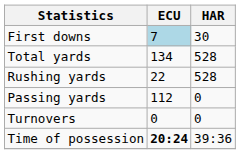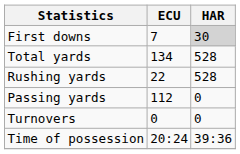(154, 36) lightblue background -> (154, 36) no background
(202, 36) no background -> (202, 36) lightgrey background
(169, 139) bold -> (169, 139) normal
